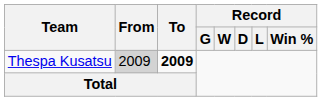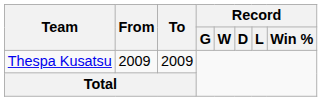(134, 61) lightgrey background -> (134, 61) no background
(177, 61) bold -> (177, 61) normal
